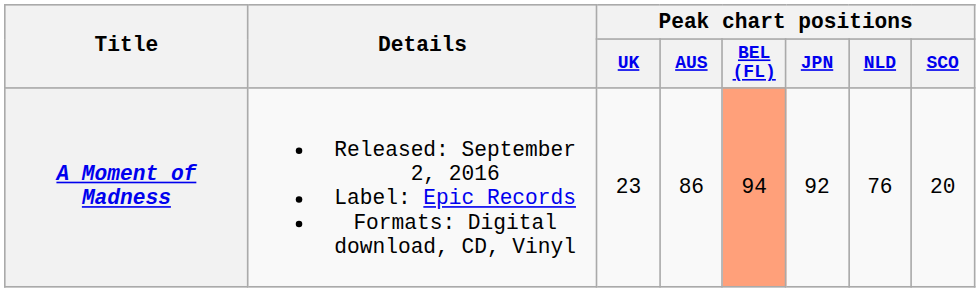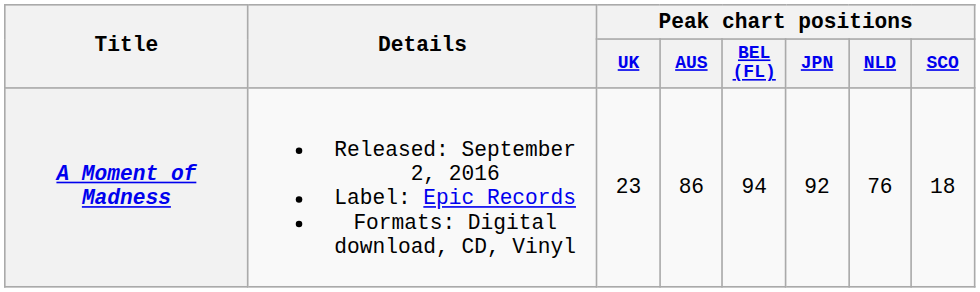(754, 187) lightsalmon background -> (754, 187) no background
(943, 187) 20 -> (943, 187) 18
